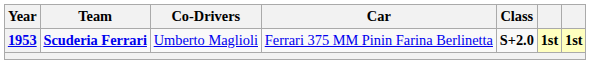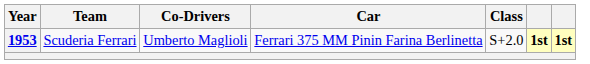(95, 40) bold -> (90, 40) normal
(517, 40) bold -> (506, 40) normal
